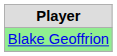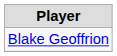(58, 39) lightgreen background -> (58, 39) no background
